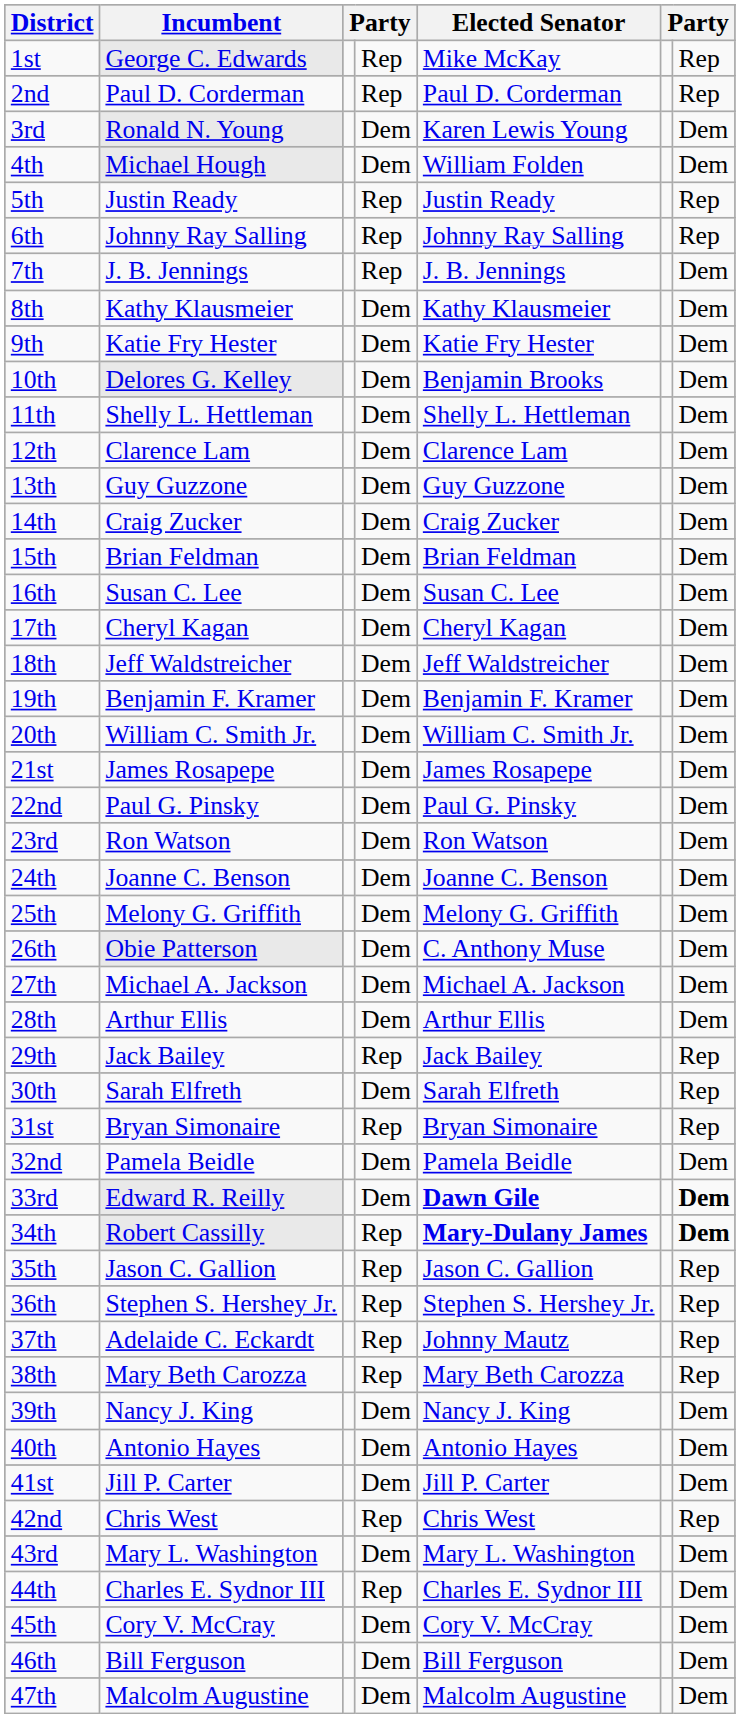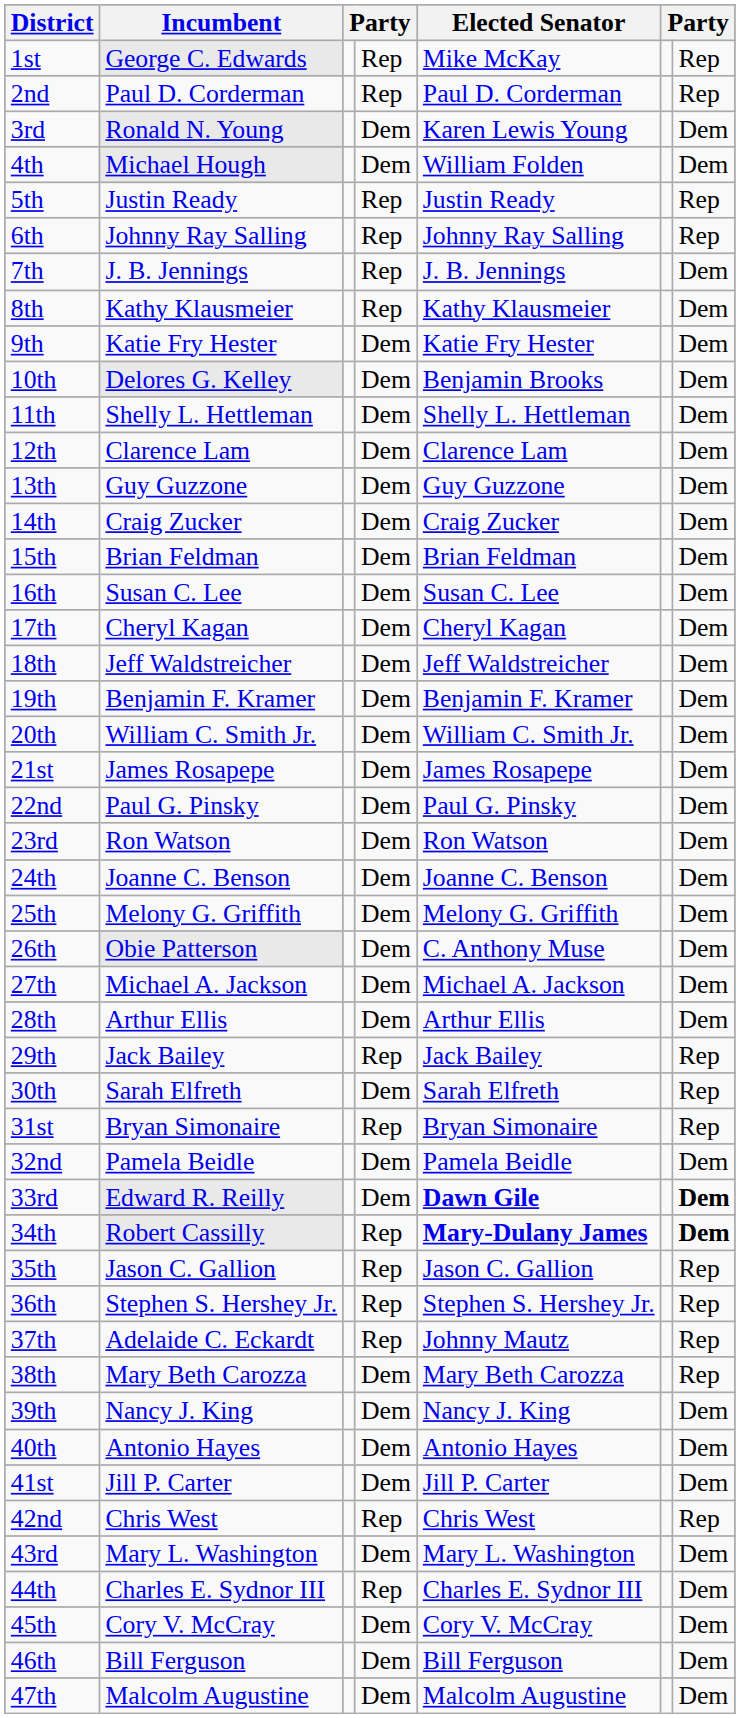(386, 307) Dem -> (382, 307) Rep
(382, 1375) Rep -> (386, 1375) Dem
